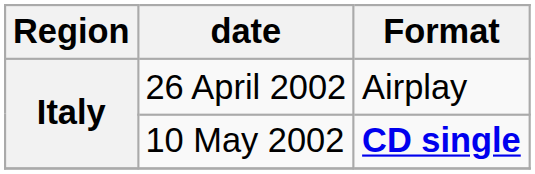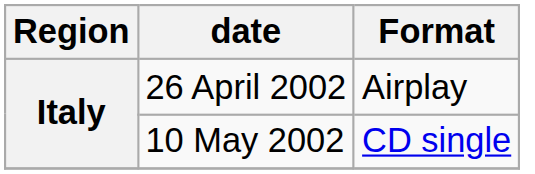(441, 140) bold -> (437, 140) normal
